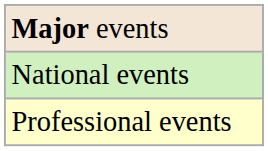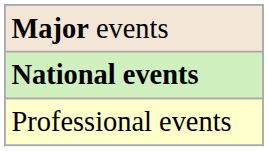(100, 74) normal -> (105, 74) bold
